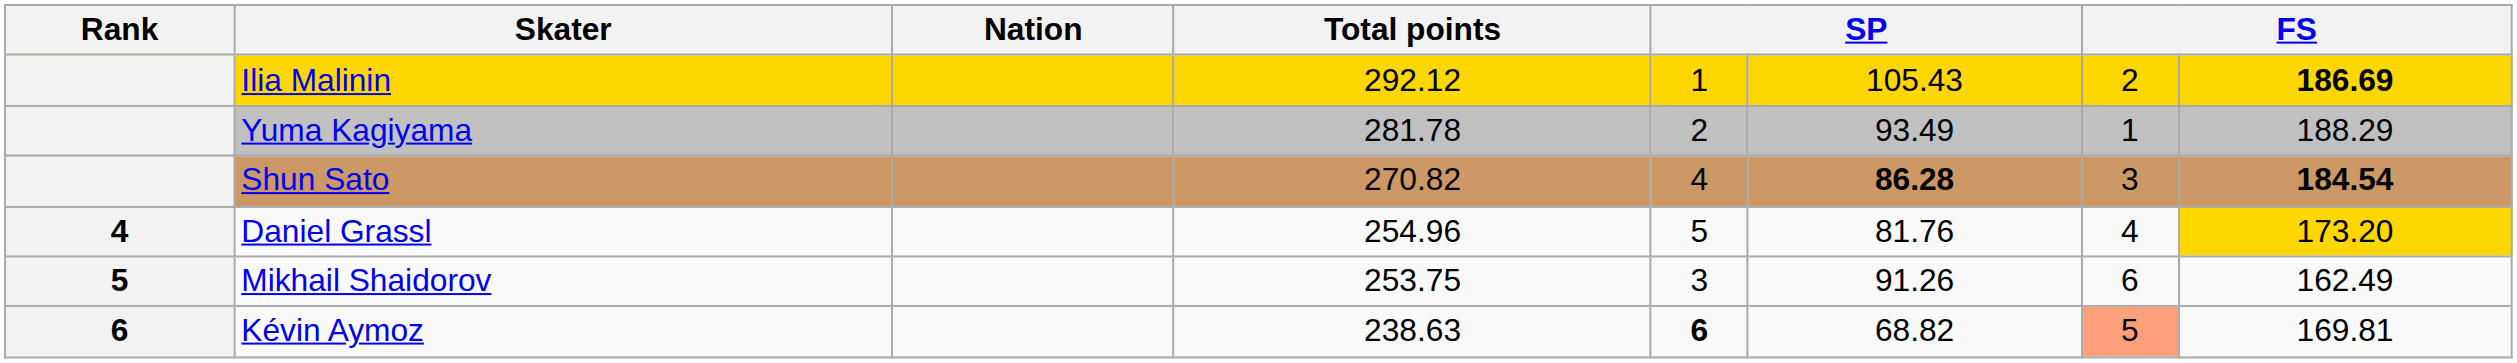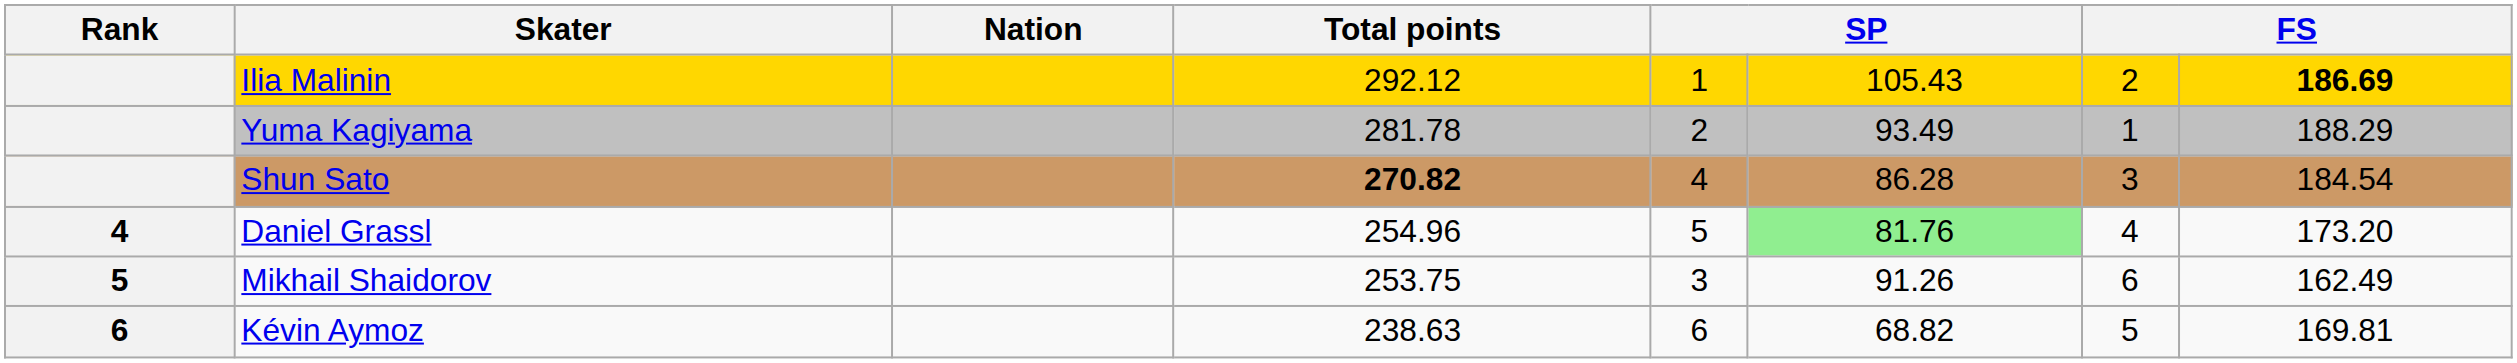(1413, 180) normal -> (1413, 180) bold
(1915, 180) bold -> (1915, 180) normal
(2345, 180) bold -> (2345, 180) normal
(1915, 230) no background -> (1915, 230) lightgreen background
(2345, 230) gold background -> (2345, 230) no background
(1699, 331) bold -> (1699, 331) normal
(2130, 331) lightsalmon background -> (2130, 331) no background
